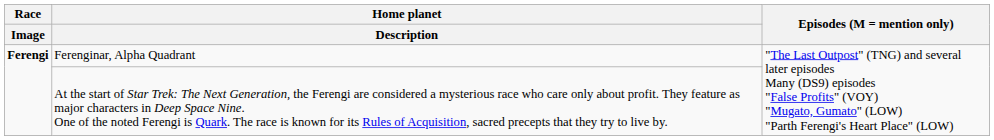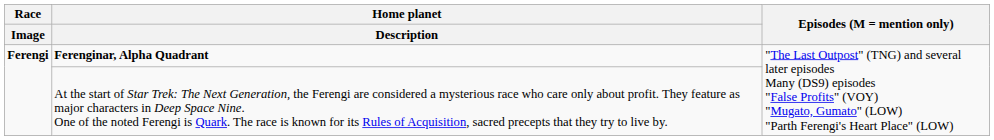(125, 55) normal -> (131, 55) bold
